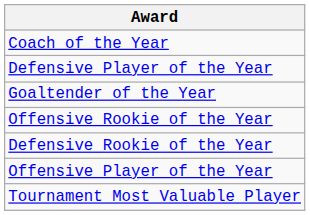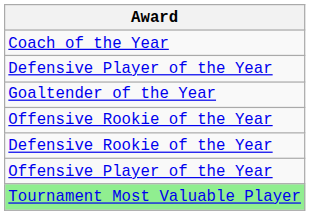(155, 197) no background -> (155, 197) lightgreen background
